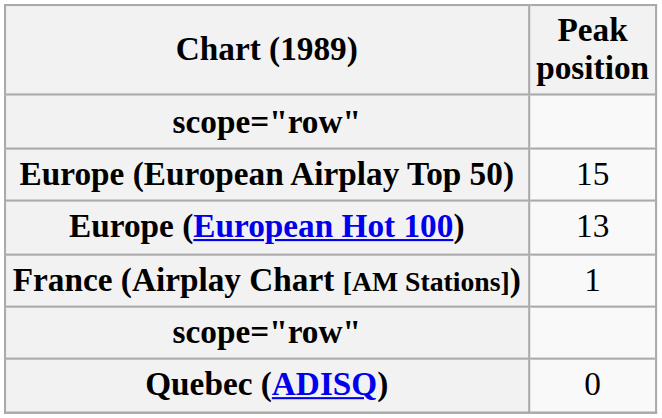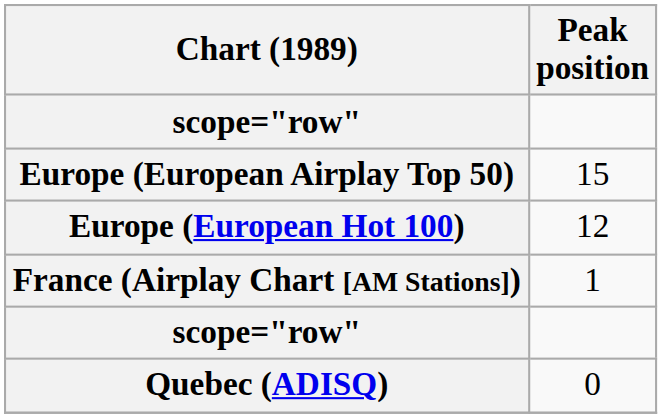(593, 226) 13 -> (593, 226) 12
